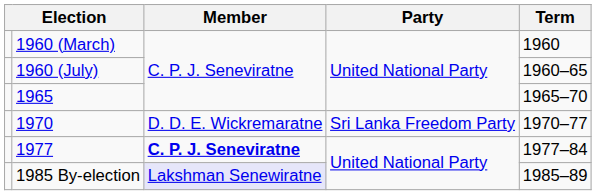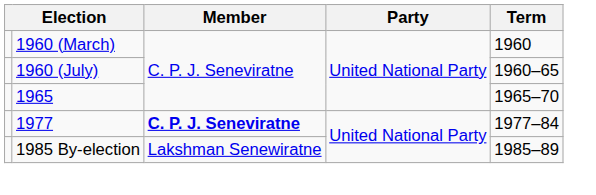- row: (35, 123)
(235, 176) lavender background -> (235, 149) no background
